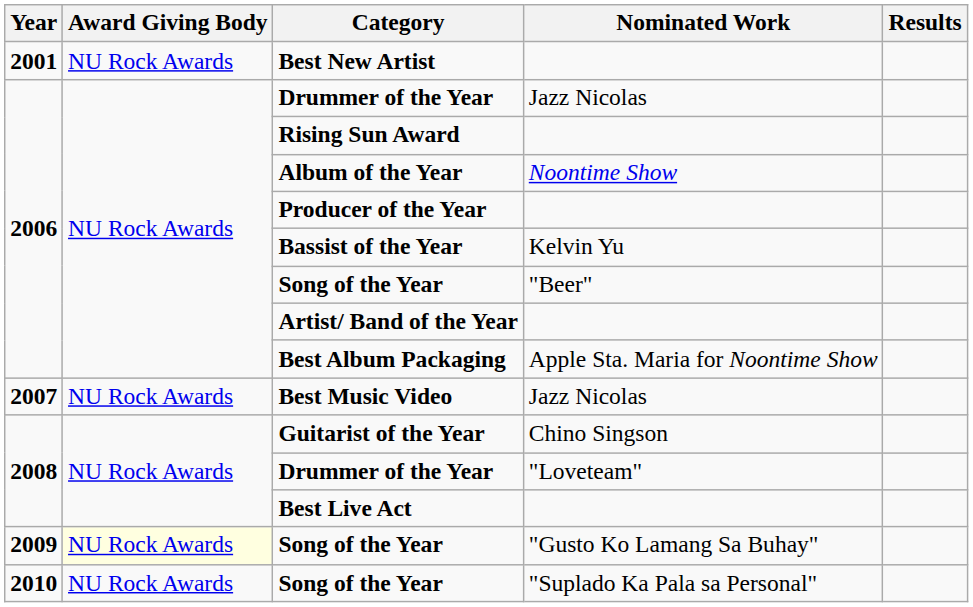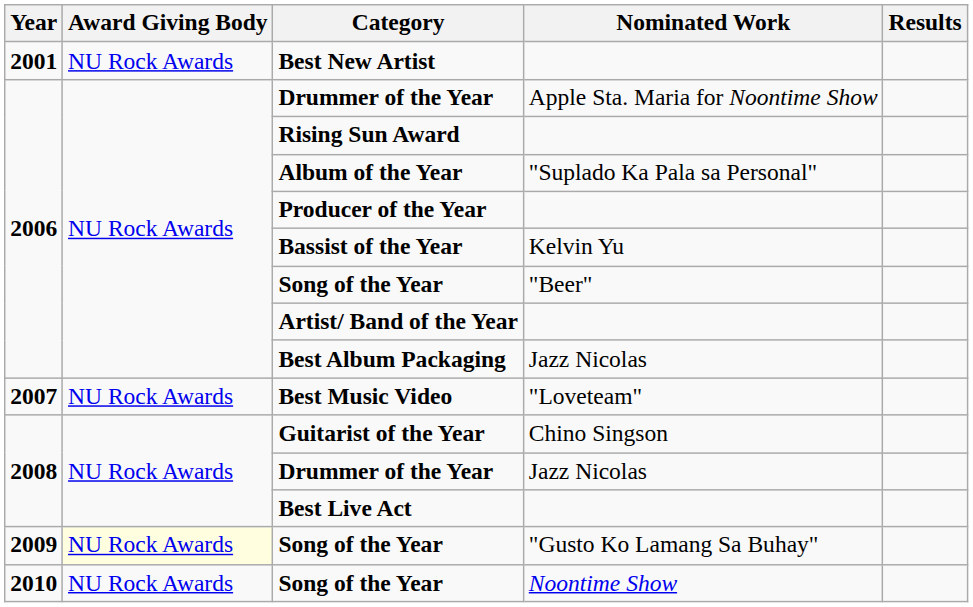(588, 97) Jazz Nicolas -> (703, 97) Apple Sta. Maria for Noontime Show
(603, 172) Noontime Show -> (673, 172) "Suplado Ka Pala sa Personal"
(703, 358) Apple Sta. Maria for Noontime Show -> (588, 358) Jazz Nicolas
(588, 396) Jazz Nicolas -> (585, 396) "Loveteam"
(585, 470) "Loveteam" -> (588, 470) Jazz Nicolas
(673, 582) "Suplado Ka Pala sa Personal" -> (603, 582) Noontime Show
